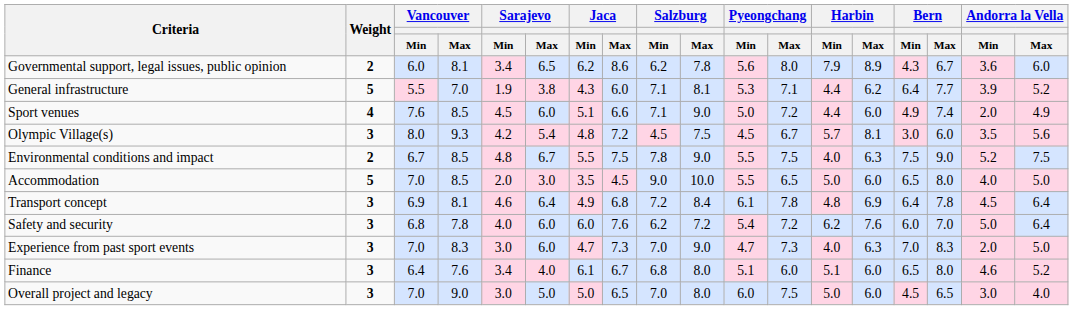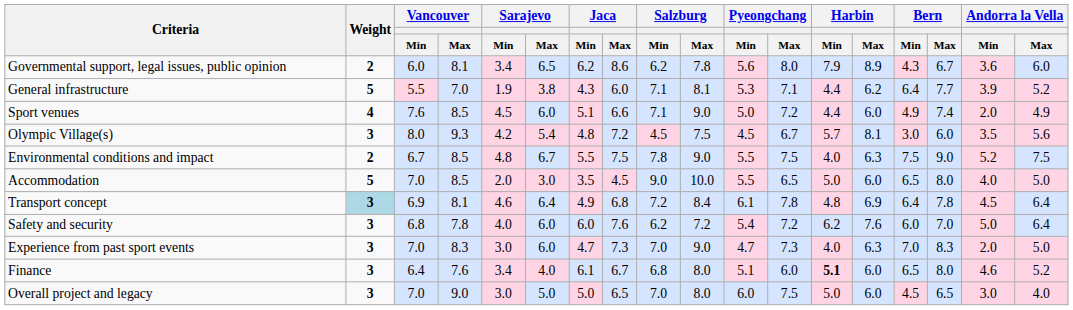(370, 203) no background -> (370, 203) lightblue background
(832, 270) normal -> (832, 270) bold
